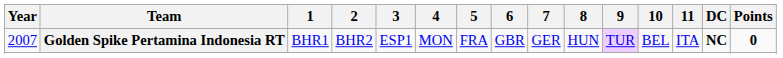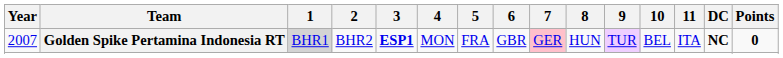(310, 40) no background -> (310, 40) lightgrey background
(396, 40) normal -> (397, 40) bold
(546, 40) no background -> (548, 40) pink background
